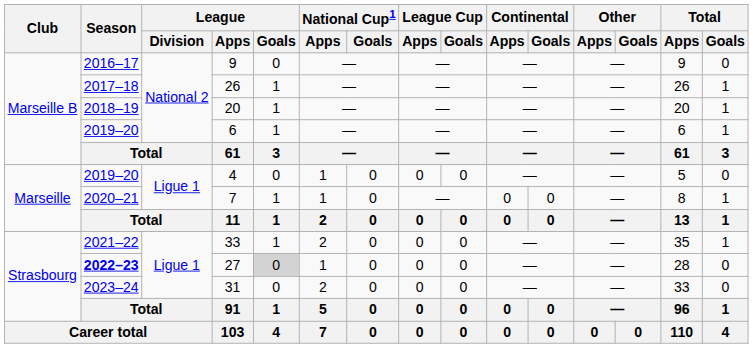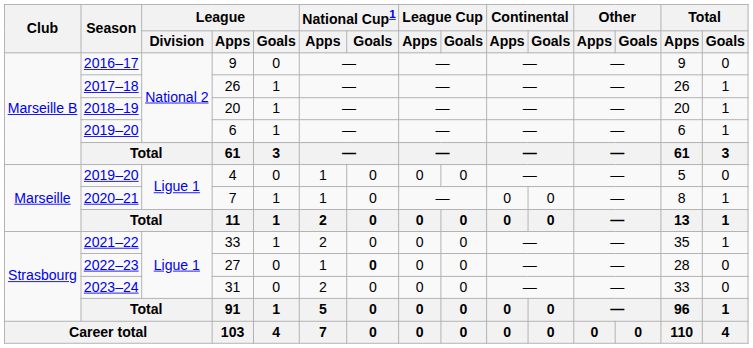(111, 265) bold -> (111, 265) normal
(276, 265) lightgrey background -> (276, 265) no background
(373, 265) normal -> (373, 265) bold
